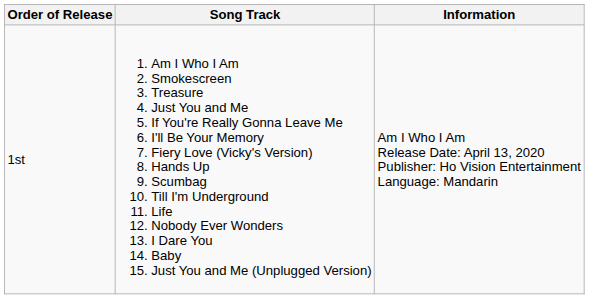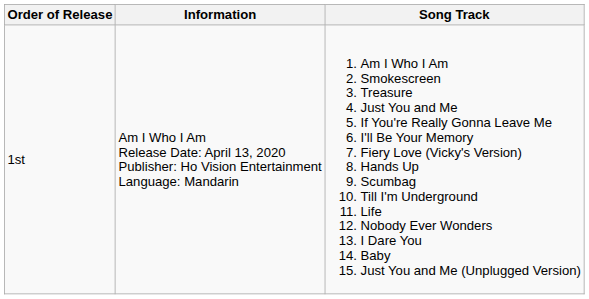columns swapped: (479, 14) <-> (245, 14)
